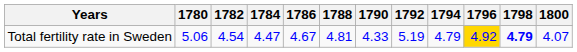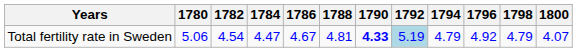(375, 36) normal -> (375, 36) bold
(411, 36) no background -> (411, 36) lightblue background
(484, 36) gold background -> (484, 36) no background
(520, 36) bold -> (520, 36) normal
